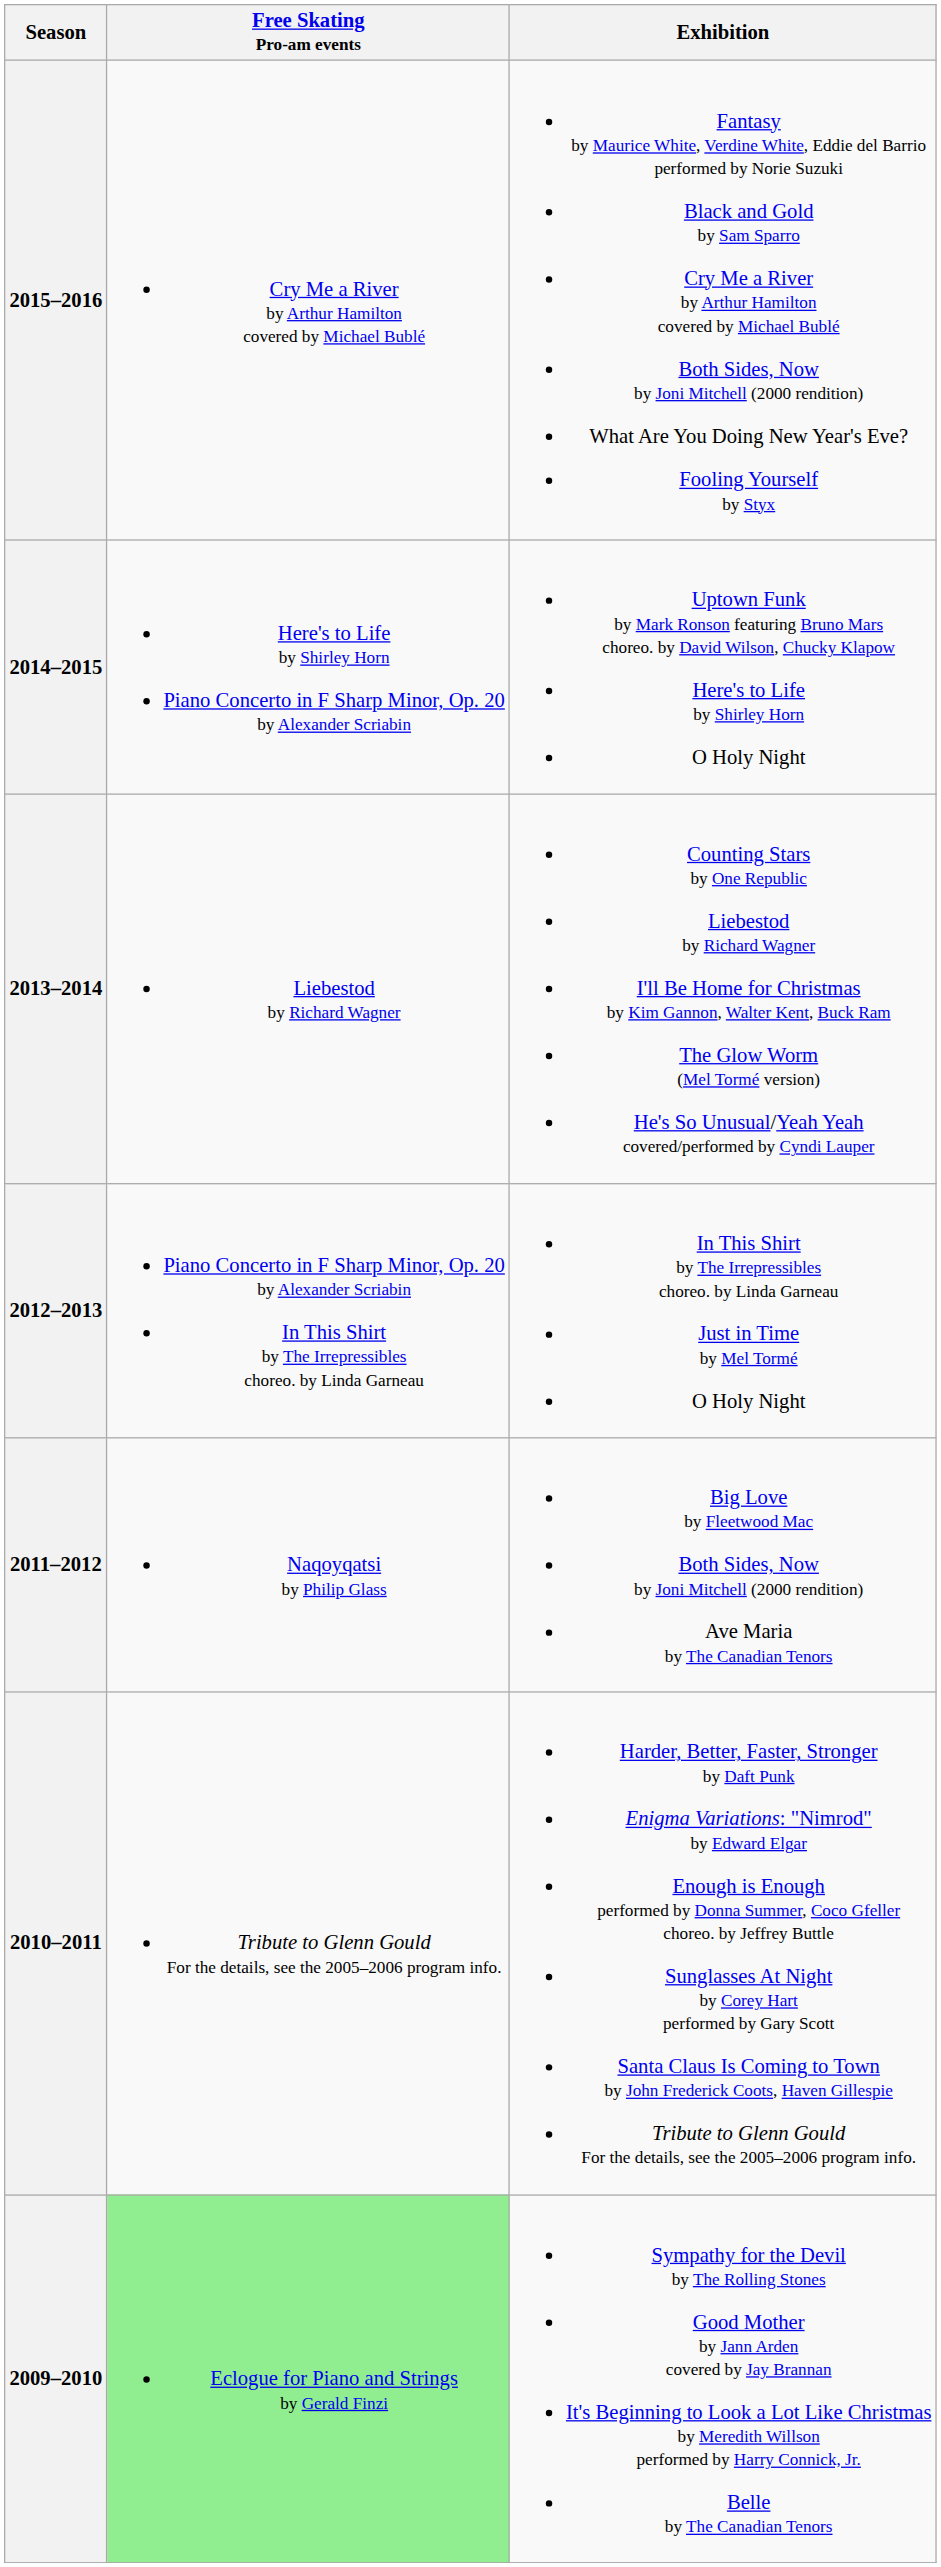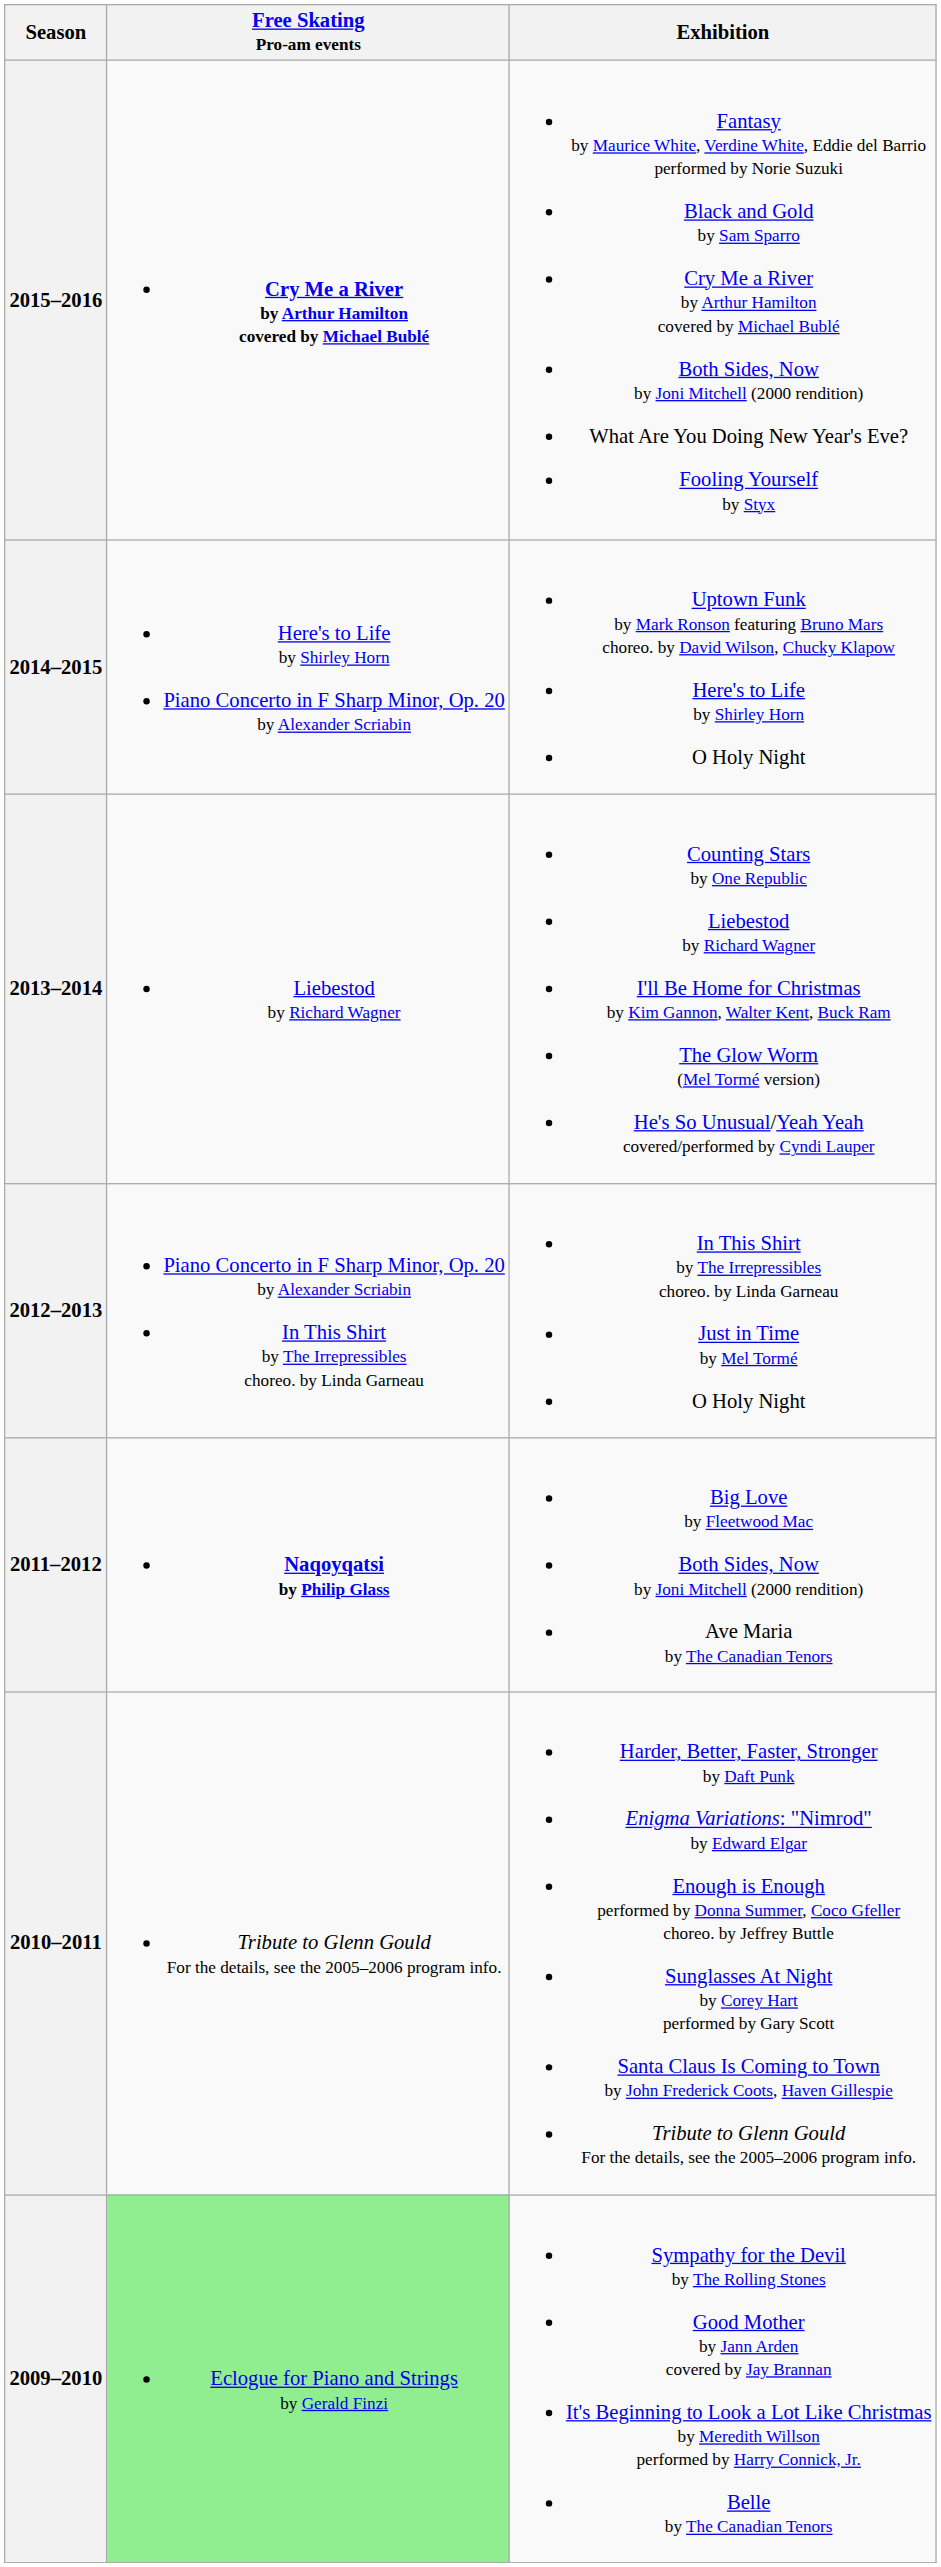(308, 312) normal -> (308, 312) bold
(308, 1577) normal -> (308, 1577) bold
